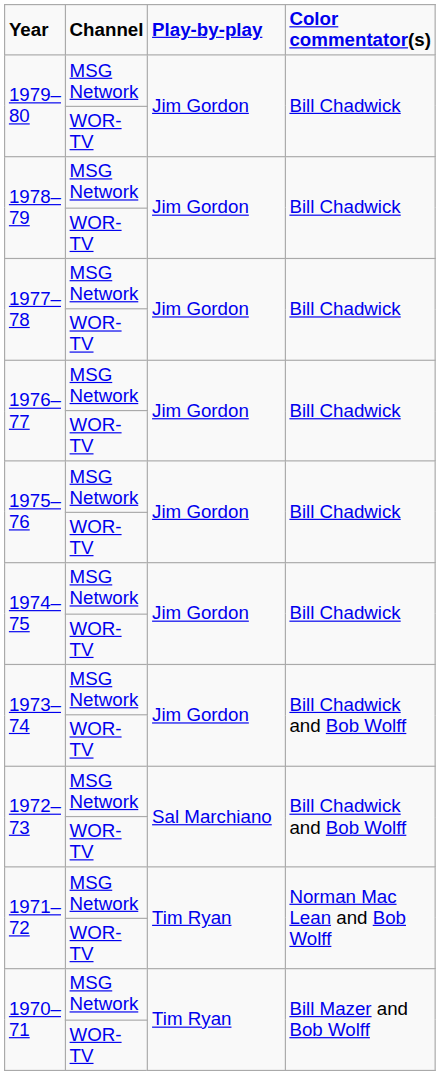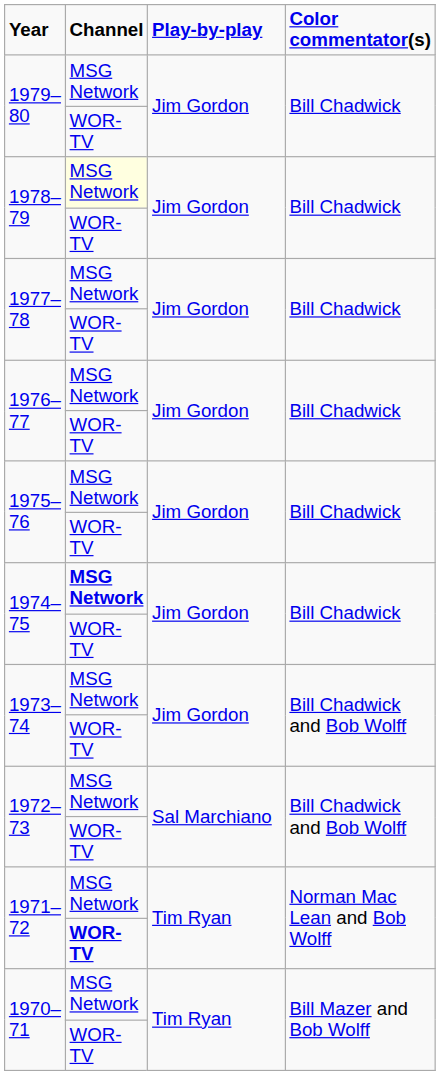(104, 182) no background -> (104, 182) lightyellow background
(104, 588) normal -> (107, 588) bold
(96, 943) normal -> (96, 943) bold
